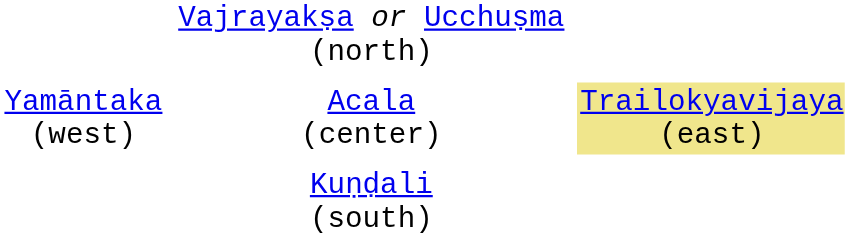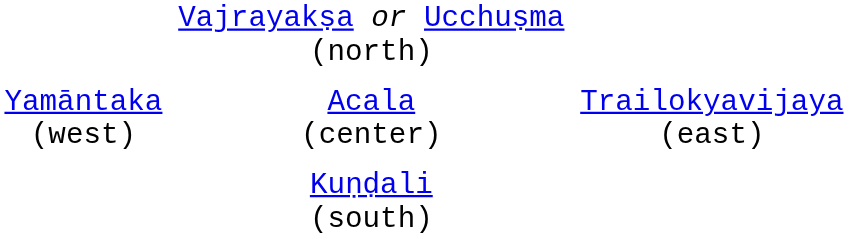(712, 118) khaki background -> (712, 118) no background
